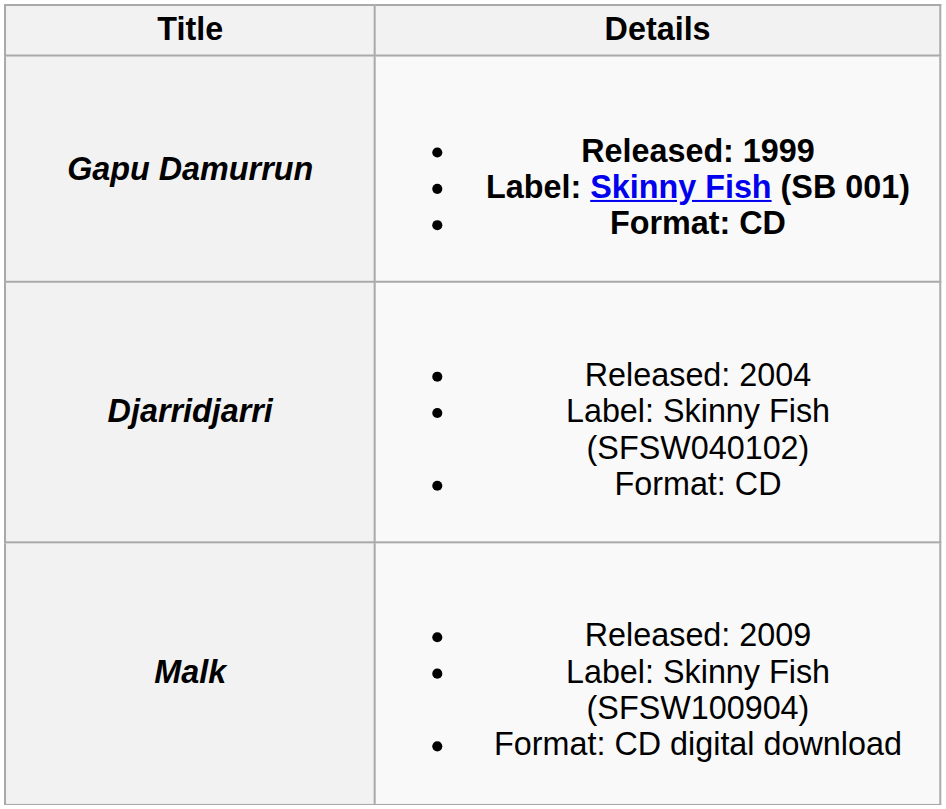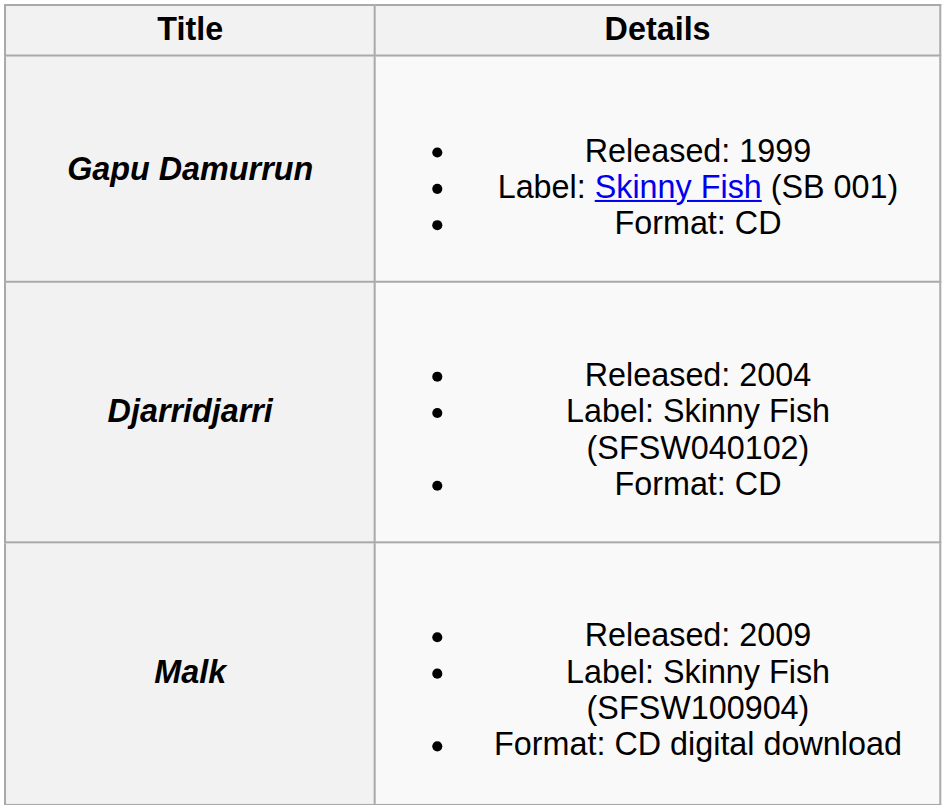(658, 187) bold -> (658, 187) normal
